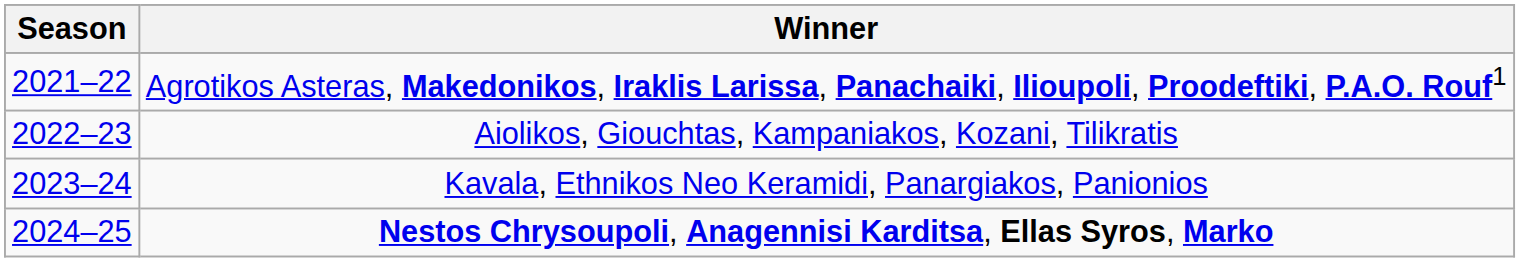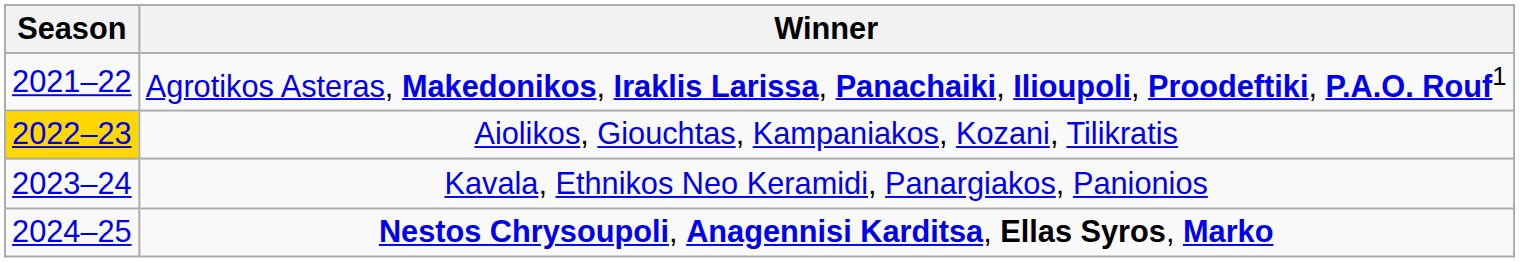(72, 134) no background -> (72, 134) gold background
